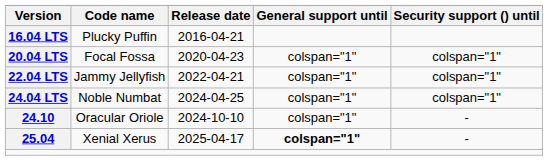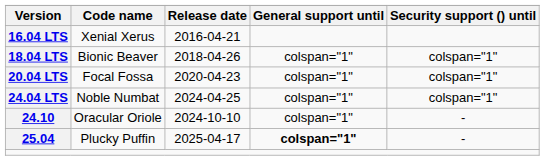(120, 36) Plucky Puffin -> (118, 36) Xenial Xerus
+ row: (38, 56)
- row: (38, 77)
(120, 139) Xenial Xerus -> (118, 139) Plucky Puffin
